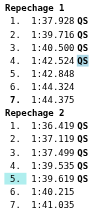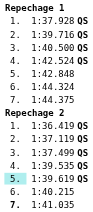(83, 61) lightblue background -> (83, 61) no background
(15, 100) bold -> (15, 100) normal
(15, 205) normal -> (15, 205) bold
